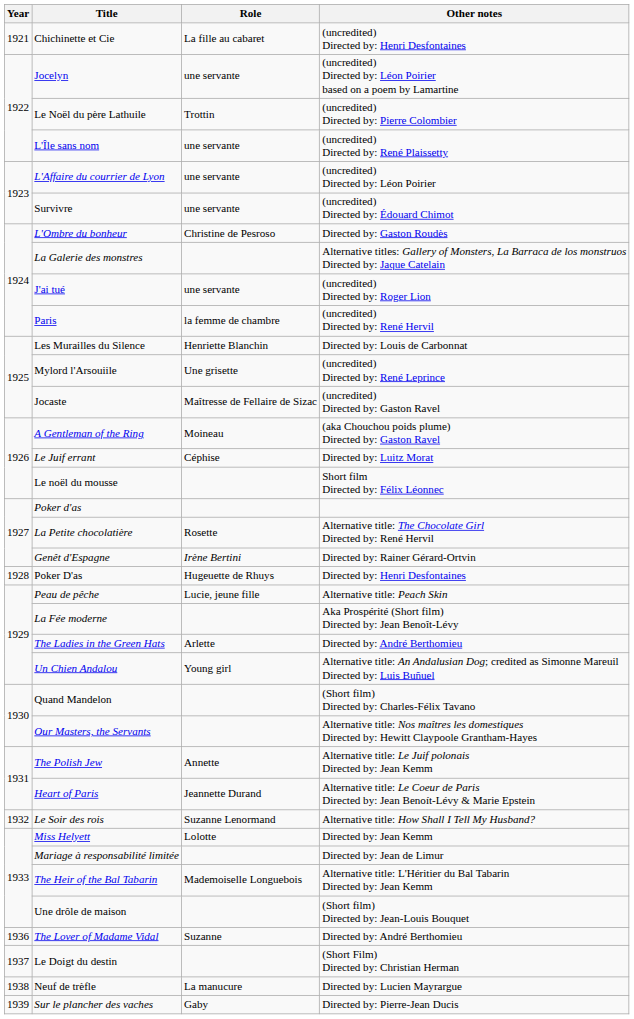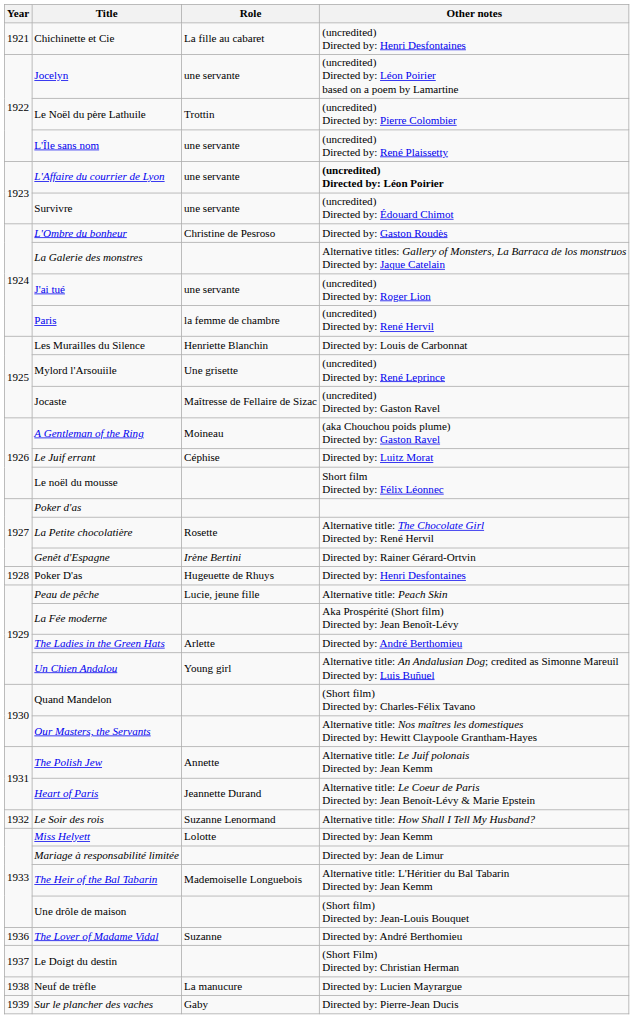(379, 177) normal -> (383, 177) bold
